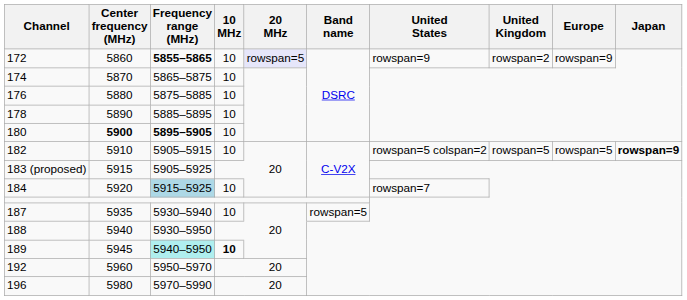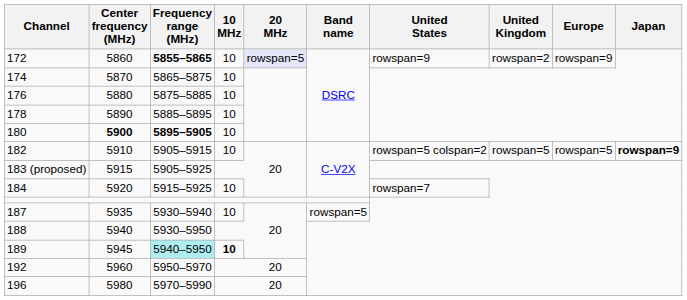(182, 188) lightblue background -> (182, 188) no background
